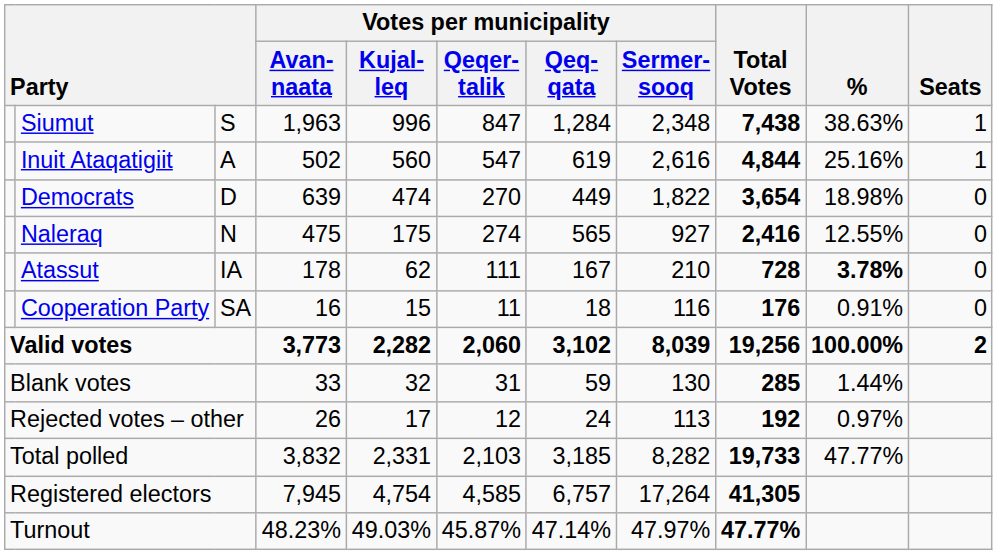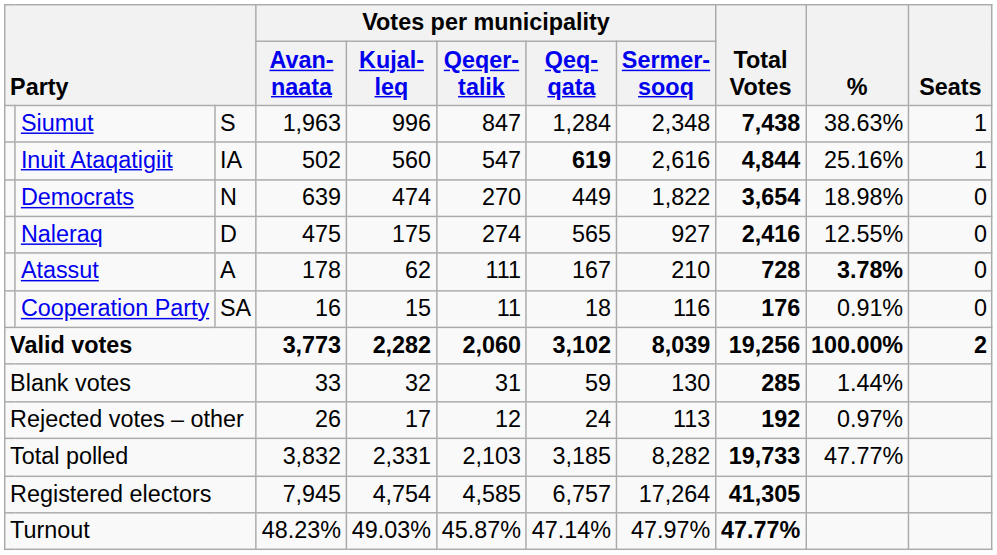(228, 160) A -> (231, 160) IA
(592, 160) normal -> (592, 160) bold
(228, 197) D -> (228, 197) N
(228, 234) N -> (228, 234) D
(231, 271) IA -> (228, 271) A
